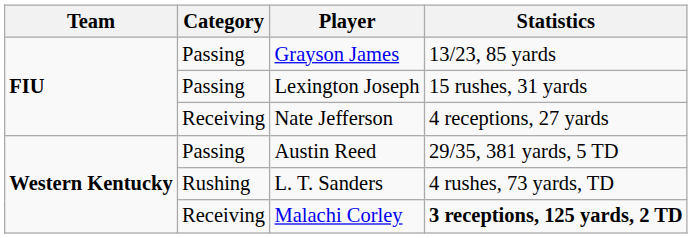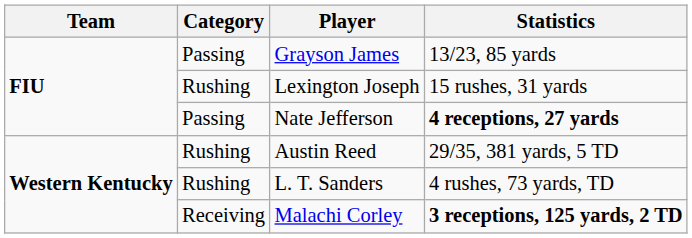(213, 86) Passing -> (216, 86) Rushing
(224, 118) Receiving -> (213, 118) Passing
(519, 118) normal -> (524, 118) bold
(213, 151) Passing -> (216, 151) Rushing
